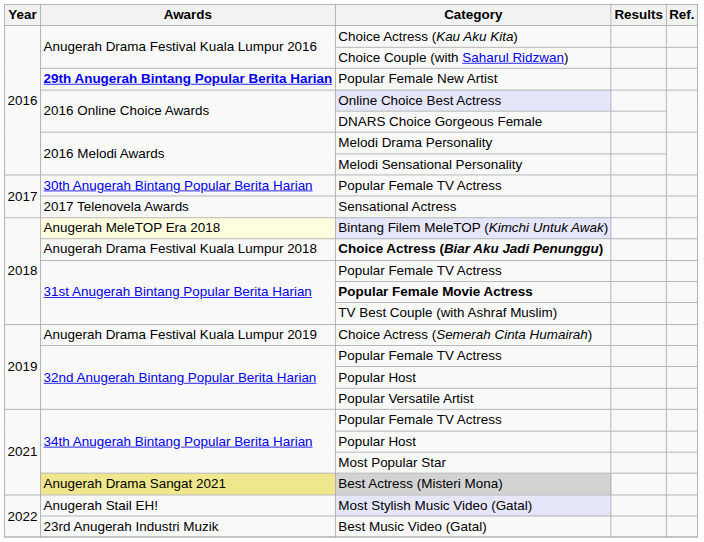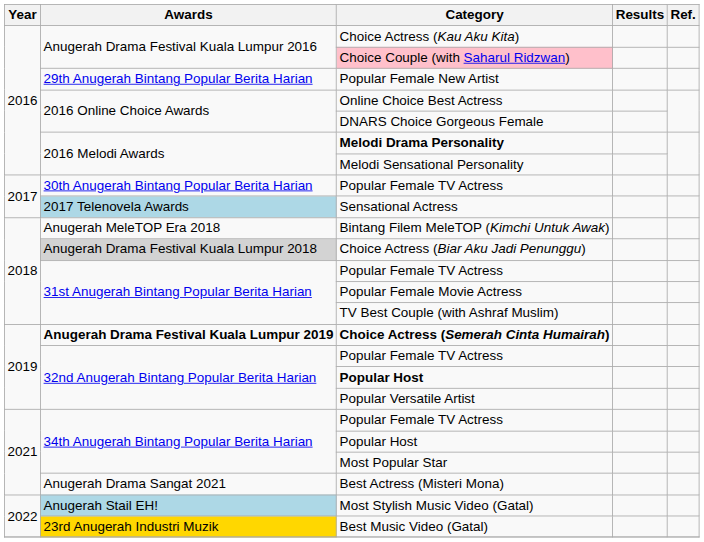(453, 57) no background -> (455, 57) pink background
(188, 79) bold -> (178, 79) normal
(420, 100) lavender background -> (421, 100) no background
(415, 143) normal -> (422, 143) bold
(116, 206) no background -> (116, 206) lightblue background
(132, 228) lightyellow background -> (132, 228) no background
(473, 228) lavender background -> (475, 228) no background
(180, 249) no background -> (180, 249) lightgrey background
(471, 249) bold -> (463, 249) normal
(436, 292) bold -> (431, 292) normal
(180, 334) normal -> (189, 334) bold
(465, 334) normal -> (475, 334) bold
(377, 377) normal -> (381, 377) bold
(135, 484) khaki background -> (135, 484) no background
(420, 484) lightgrey background -> (422, 484) no background
(101, 505) no background -> (101, 505) lightblue background
(435, 505) lavender background -> (437, 505) no background
(131, 526) no background -> (131, 526) gold background
